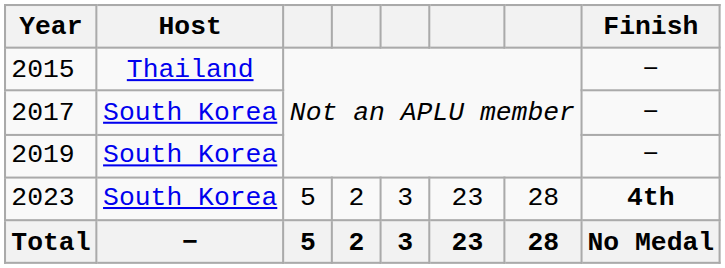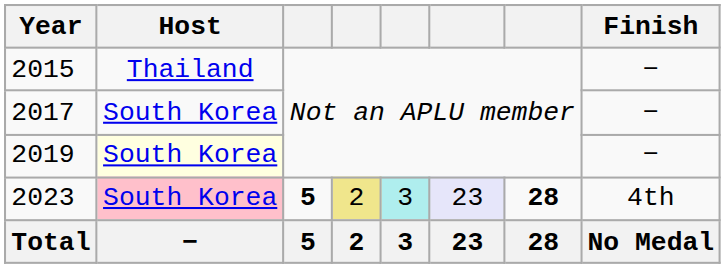(190, 156) no background -> (190, 156) lightyellow background
(190, 199) no background -> (190, 199) pink background
(308, 199) normal -> (308, 199) bold
(357, 199) no background -> (357, 199) khaki background
(405, 199) no background -> (405, 199) paleturquoise background
(467, 199) no background -> (467, 199) lavender background
(543, 199) normal -> (543, 199) bold
(651, 199) bold -> (651, 199) normal
